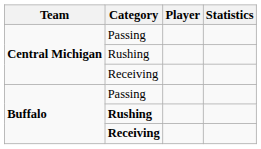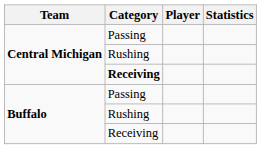(133, 74) normal -> (134, 74) bold
(130, 113) bold -> (128, 113) normal
(134, 133) bold -> (133, 133) normal
